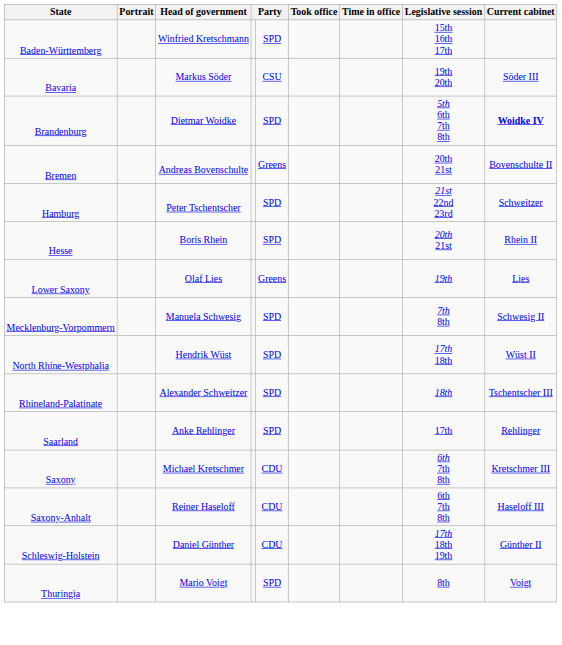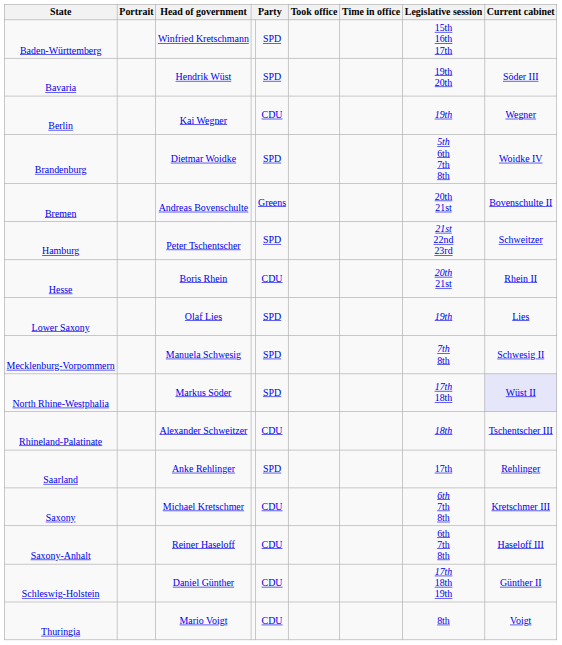(203, 77) Markus Söder -> (203, 77) Hendrik Wüst
(272, 77) CSU -> (272, 77) SPD
+ row: (61, 126)
(521, 120) bold -> (521, 158) normal
(272, 240) SPD -> (272, 278) CDU
(272, 278) Greens -> (272, 316) SPD
(203, 354) Hendrik Wüst -> (203, 392) Markus Söder
(521, 354) no background -> (521, 392) lavender background
(272, 392) SPD -> (272, 430) CDU
(272, 583) SPD -> (272, 621) CDU
